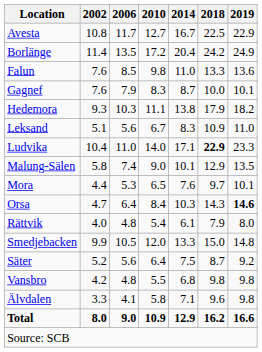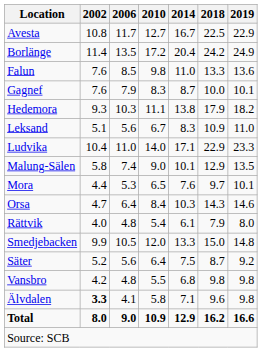(214, 147) bold -> (214, 147) normal
(244, 204) bold -> (244, 204) normal
(99, 299) normal -> (99, 299) bold
